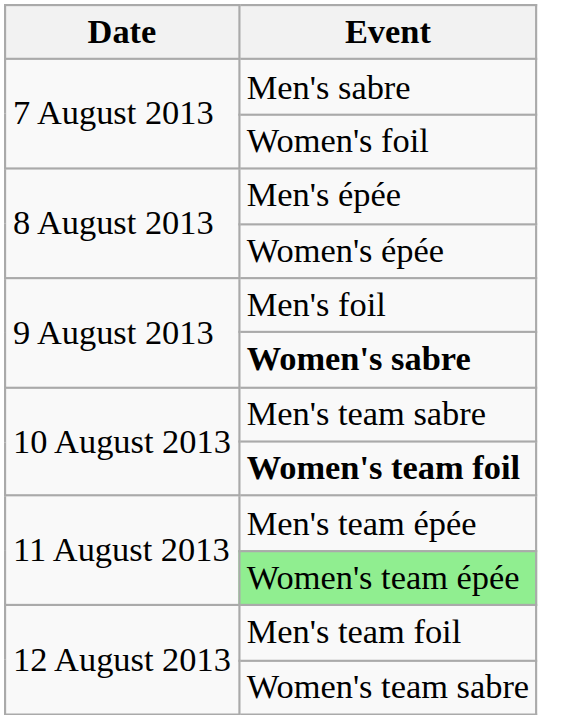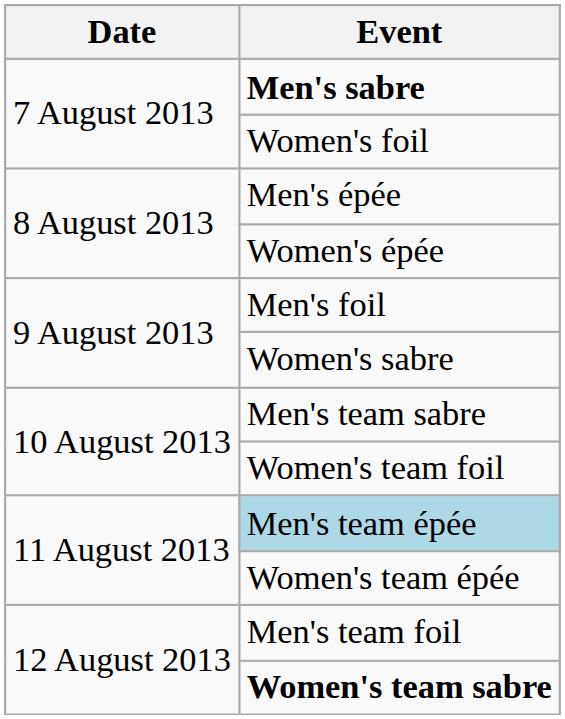(329, 86) normal -> (336, 86) bold
(359, 359) bold -> (350, 359) normal
(383, 468) bold -> (376, 468) normal
(362, 522) no background -> (362, 522) lightblue background
(383, 577) lightgreen background -> (383, 577) no background
(388, 686) normal -> (399, 686) bold
